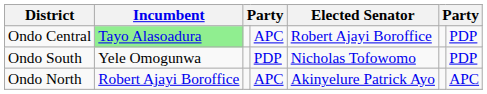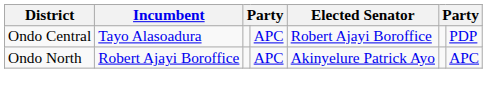(150, 36) lightgreen background -> (150, 36) no background
- row: (45, 57)
